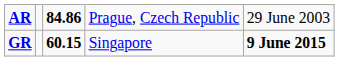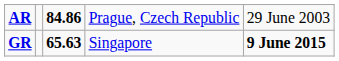(64, 43) 60.15 -> (64, 43) 65.63
